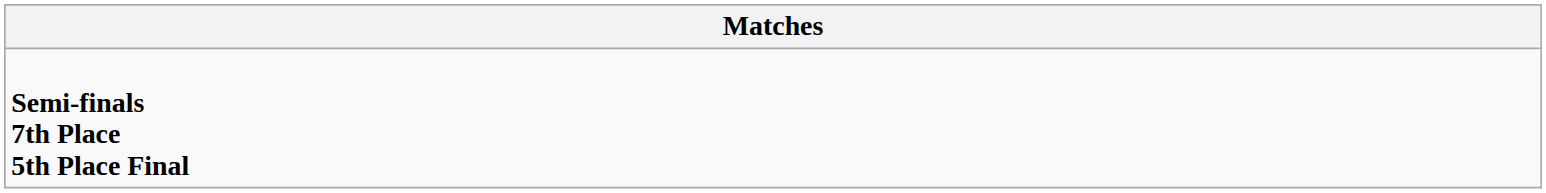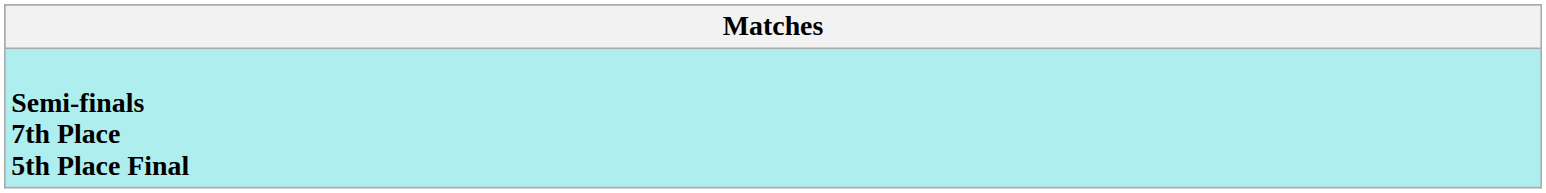(100, 133) no background -> (100, 133) paleturquoise background
